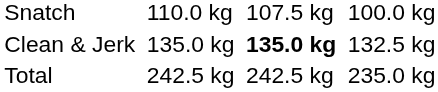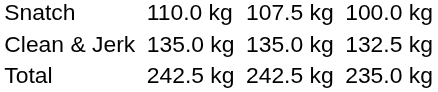(291, 44) bold -> (290, 44) normal
